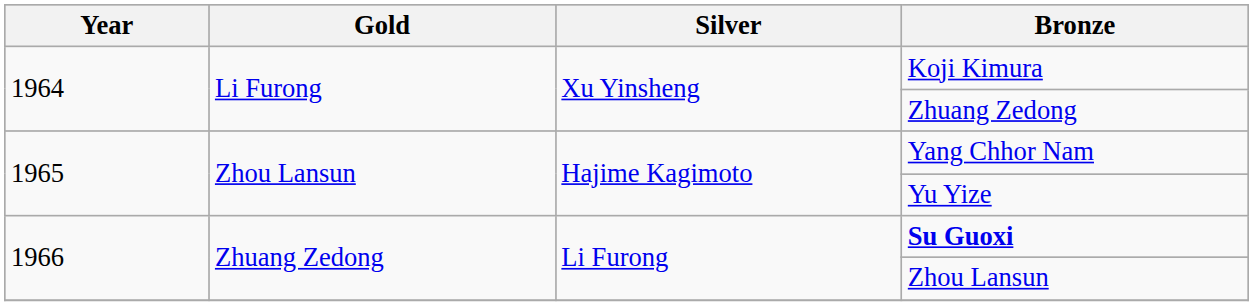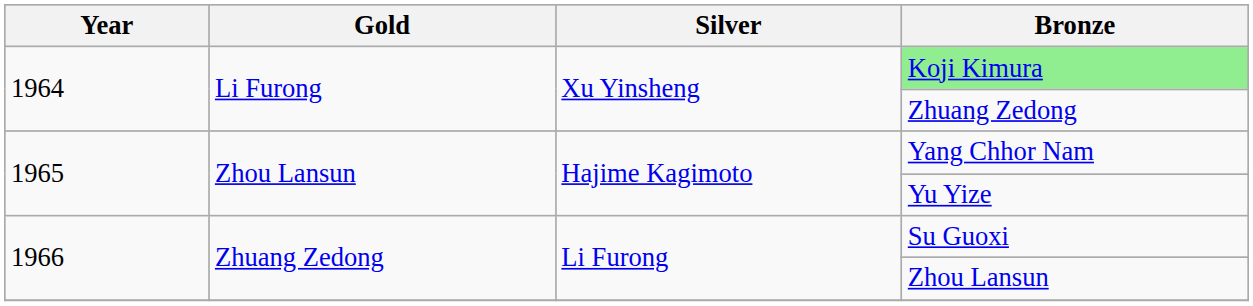(975, 67) no background -> (975, 67) lightgreen background
(961, 236) bold -> (958, 236) normal
